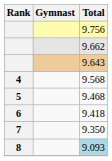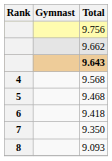(94, 63) normal -> (94, 63) bold
(94, 147) lightblue background -> (94, 147) no background
